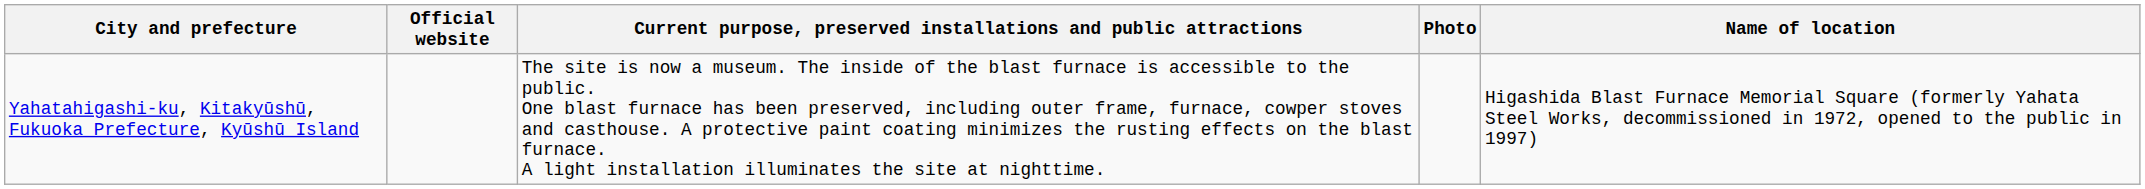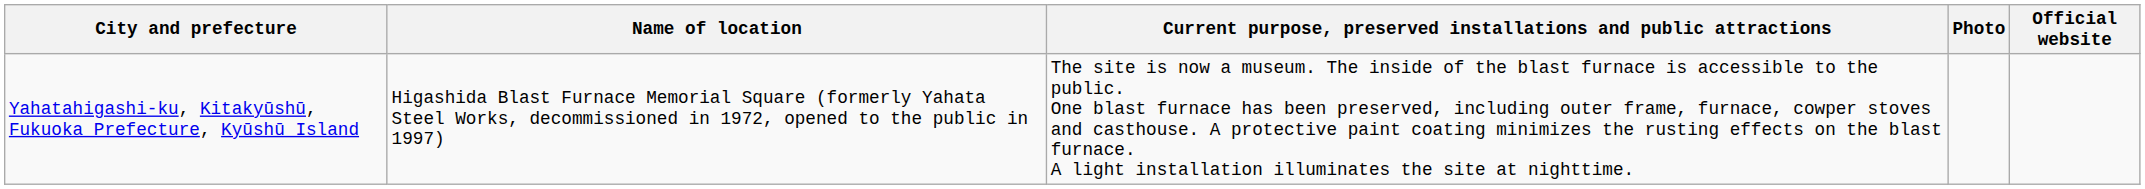columns swapped: (1810, 29) <-> (452, 29)
